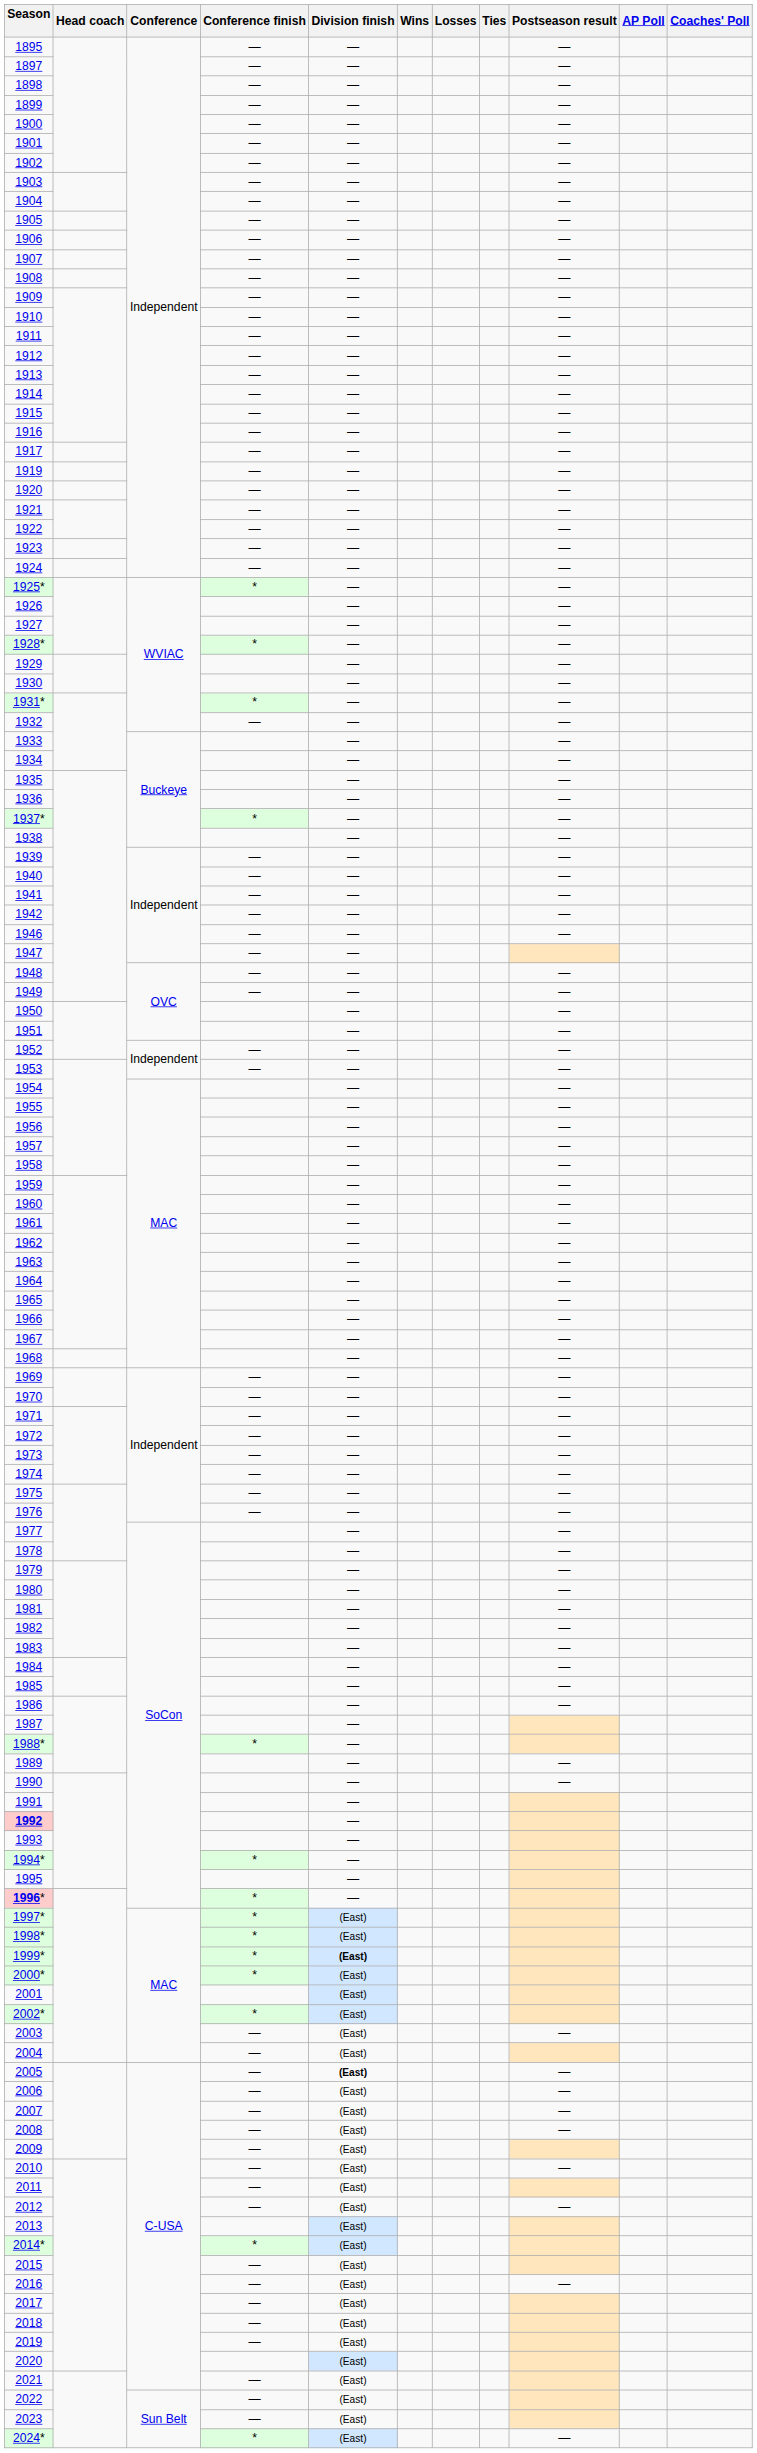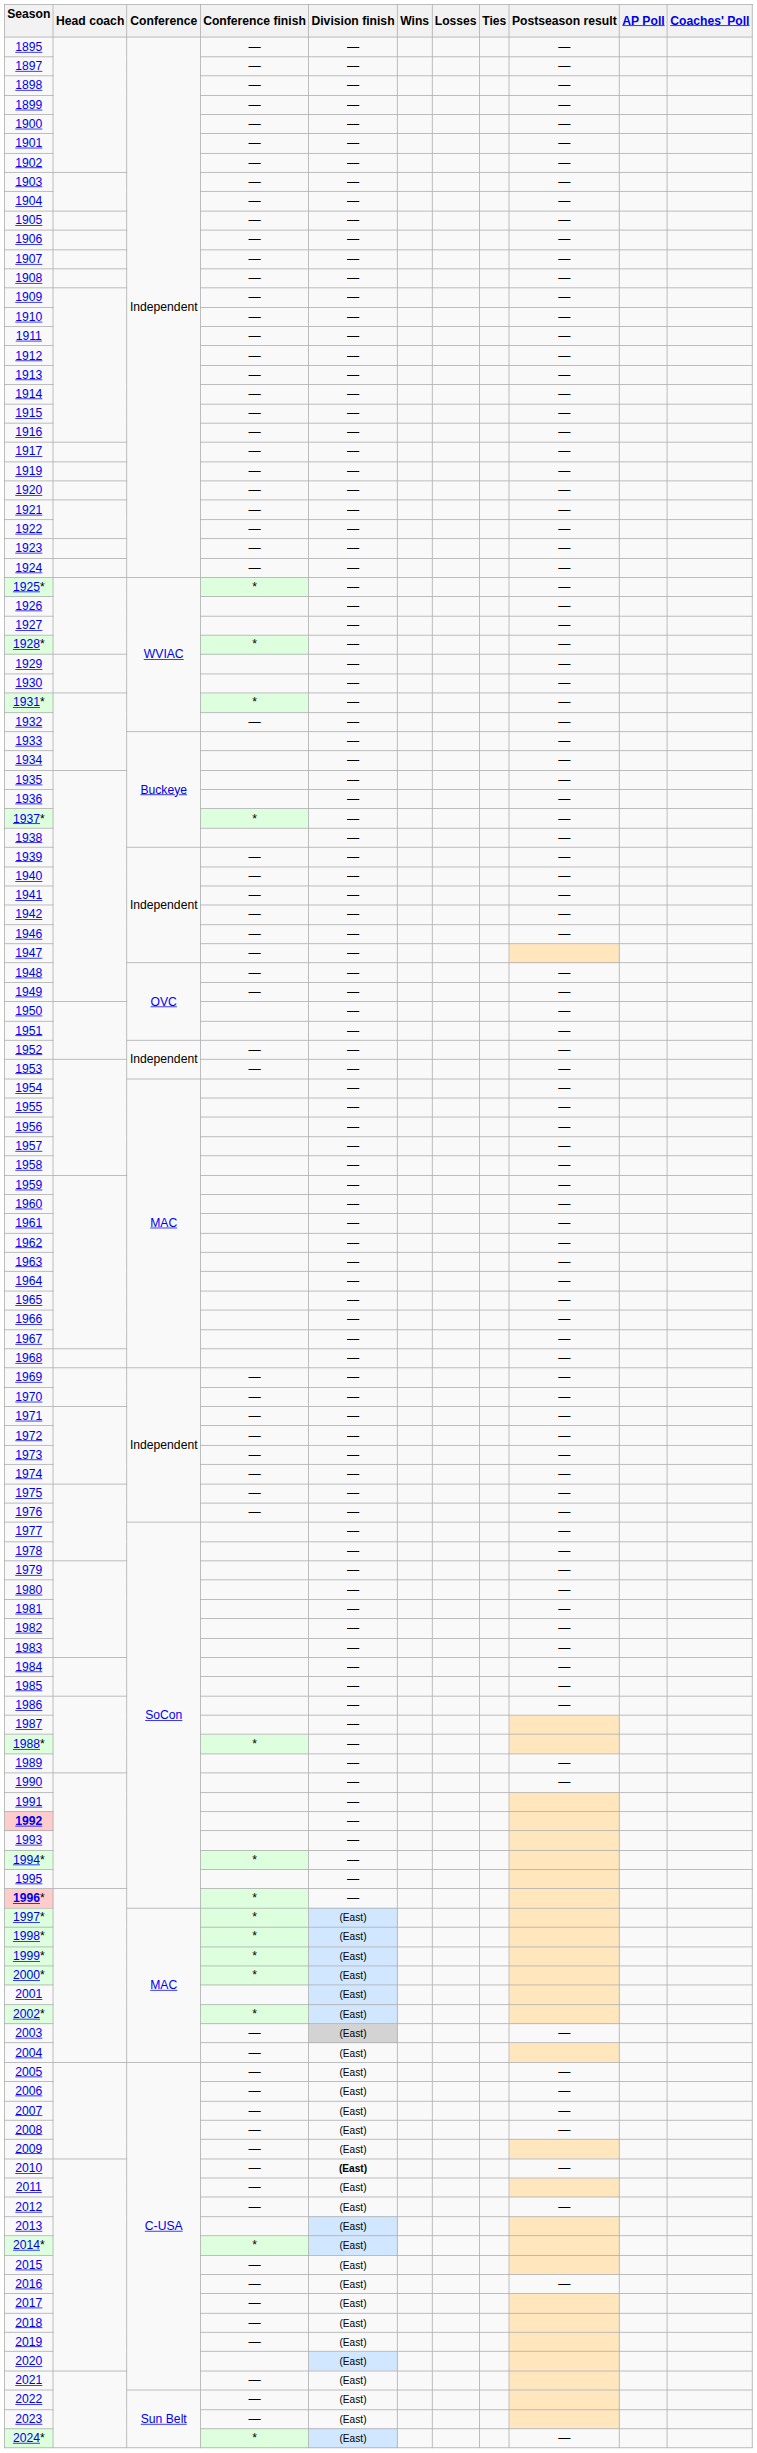(353, 1956) bold -> (353, 1957) normal
(353, 2034) no background -> (353, 2034) lightgrey background
(353, 2072) bold -> (353, 2072) normal
(353, 2169) normal -> (353, 2168) bold
